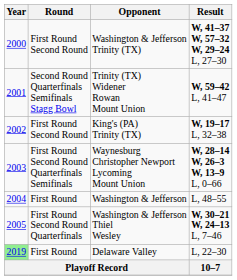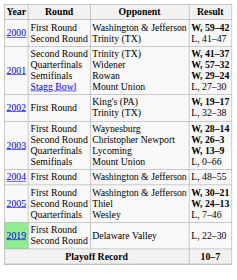(210, 44) W, 41–37 W, 57–32 W, 29–24 L, 27–30 -> (210, 33) W, 59–42 L, 41–47
(210, 92) W, 59–42 L, 41–47 -> (210, 70) W, 41–37 W, 57–32 W, 29–24 L, 27–30
(59, 130) First Round Second Round -> (54, 108) First Round
(54, 252) First Round -> (59, 235) First Round Second Round
